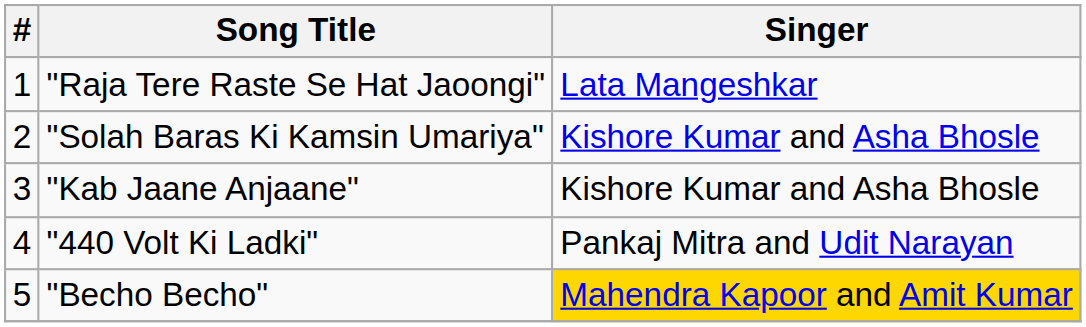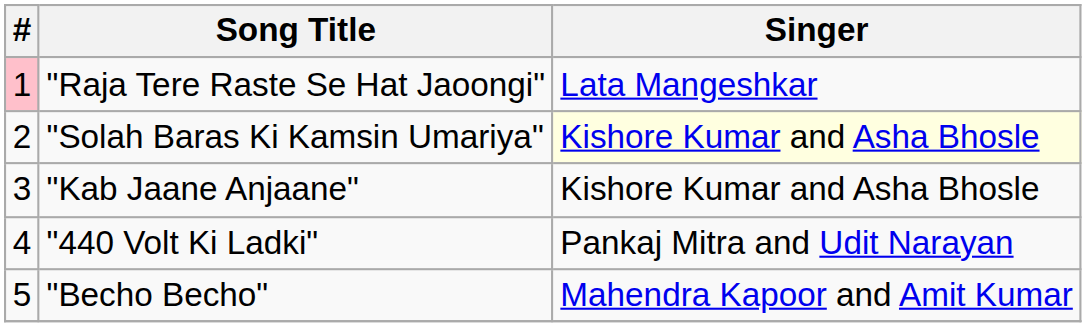(22, 83) no background -> (22, 83) pink background
(800, 136) no background -> (800, 136) lightyellow background
(817, 294) gold background -> (817, 294) no background
